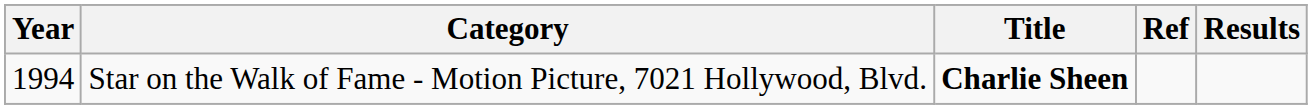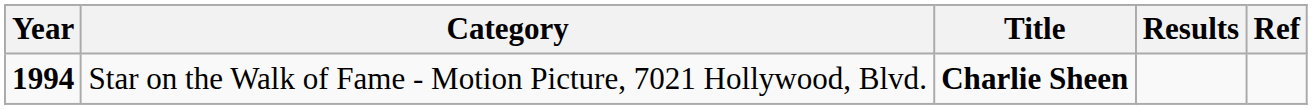columns swapped: (1252, 29) <-> (1166, 29)
(43, 78) normal -> (43, 78) bold
